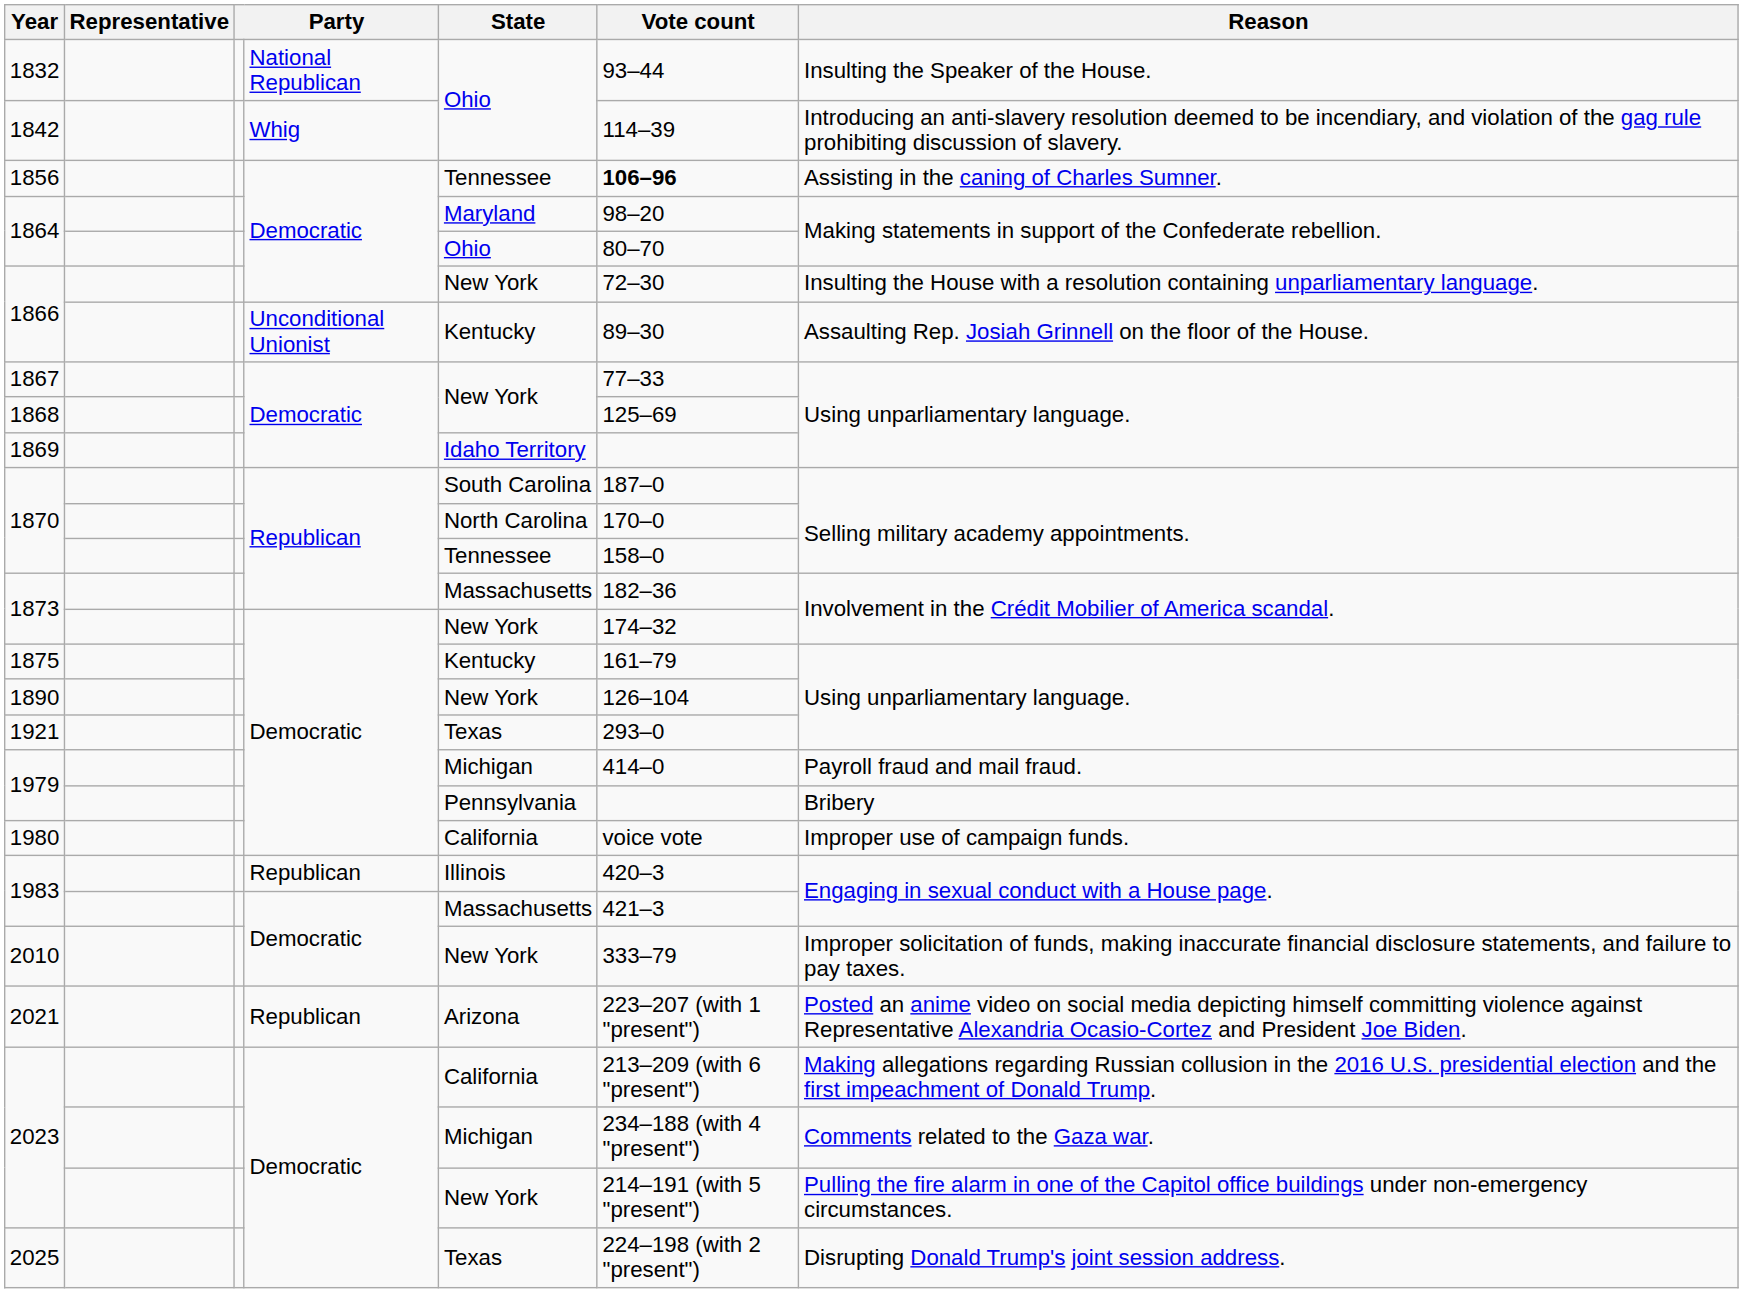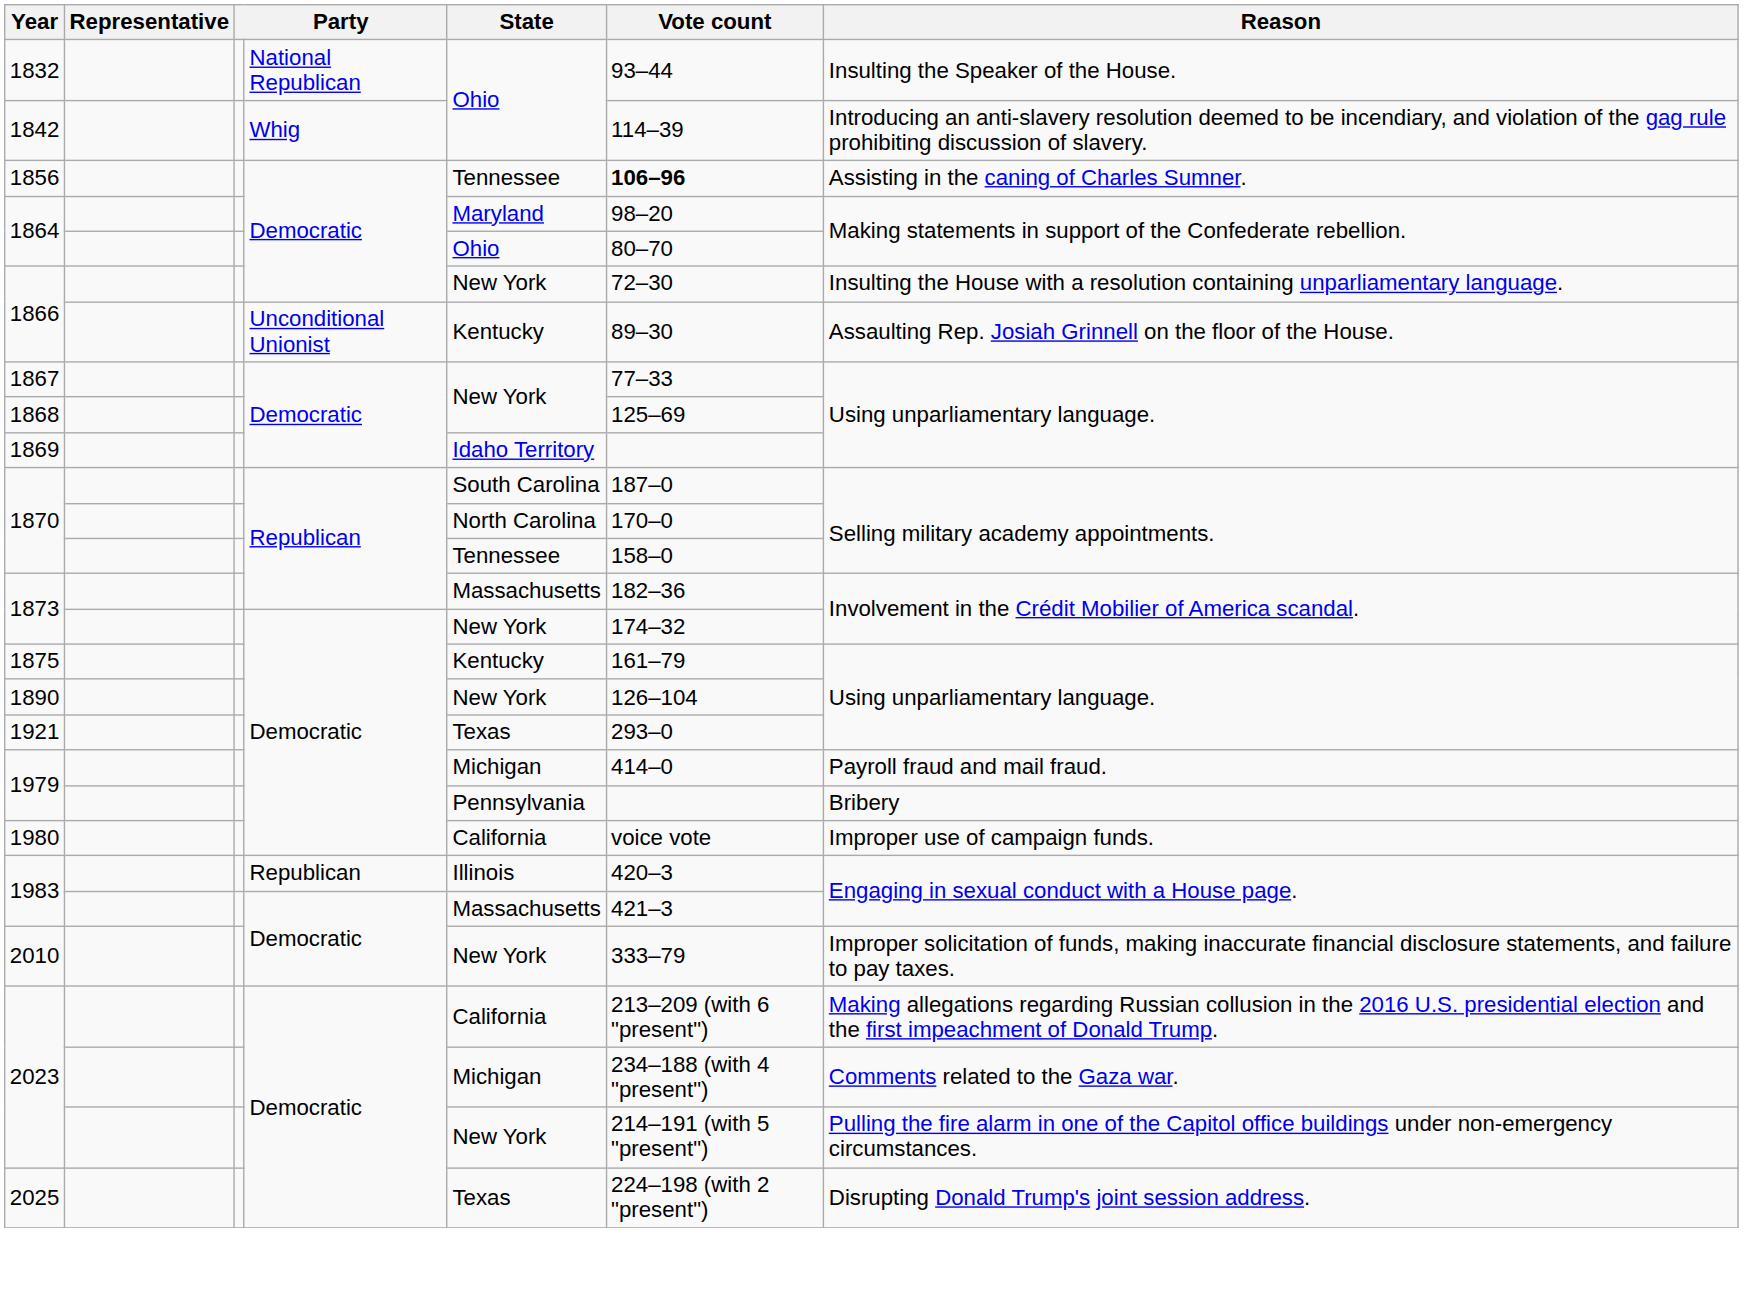- row: (35, 1016)
